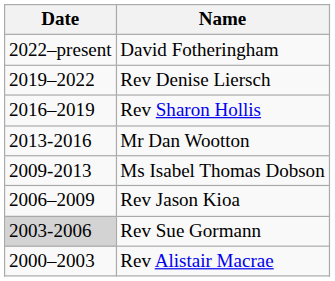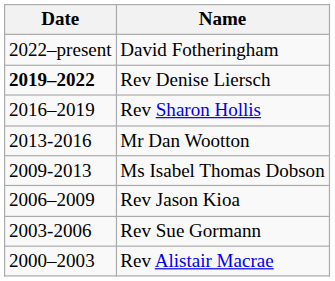(52, 79) normal -> (52, 79) bold
(50, 230) lightgrey background -> (50, 230) no background
